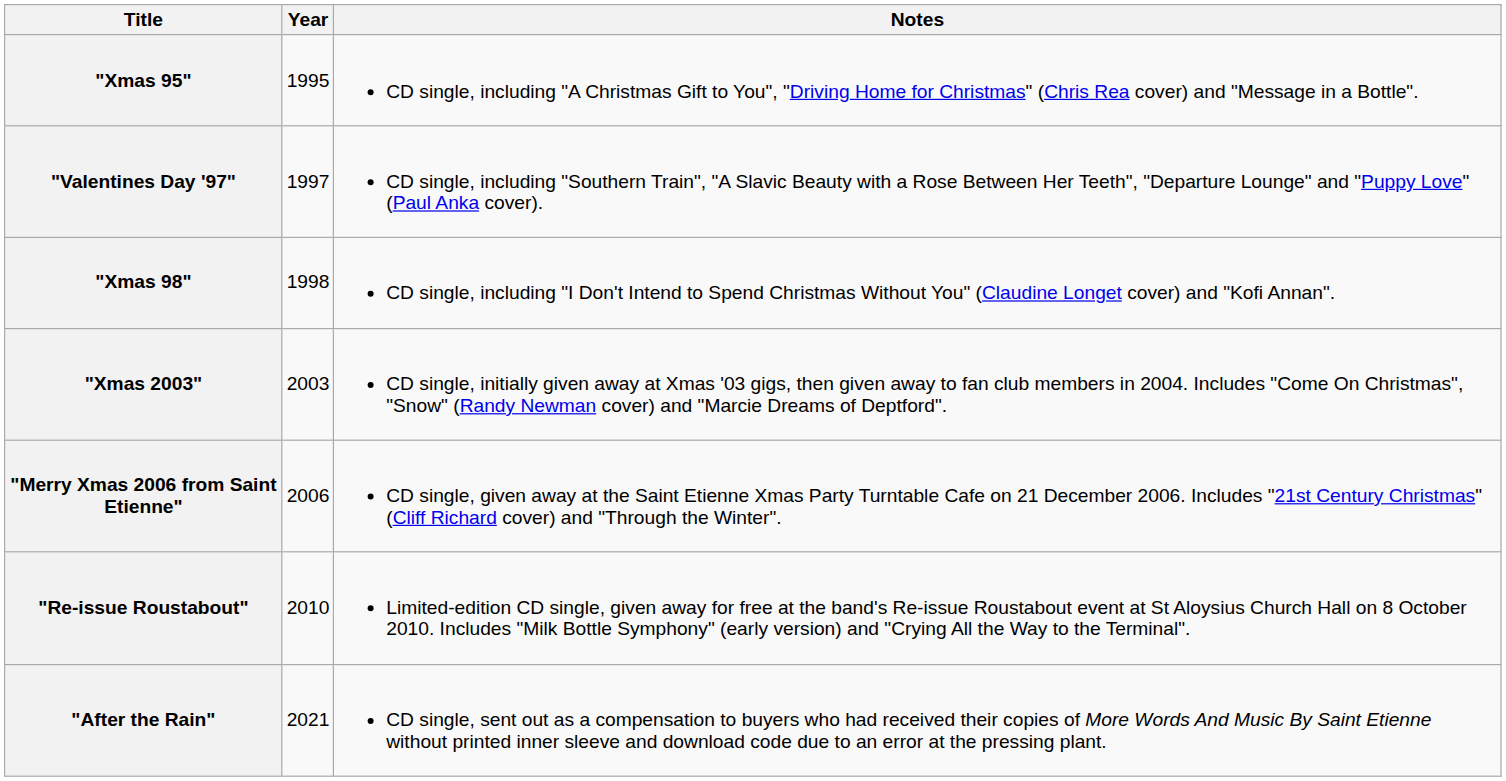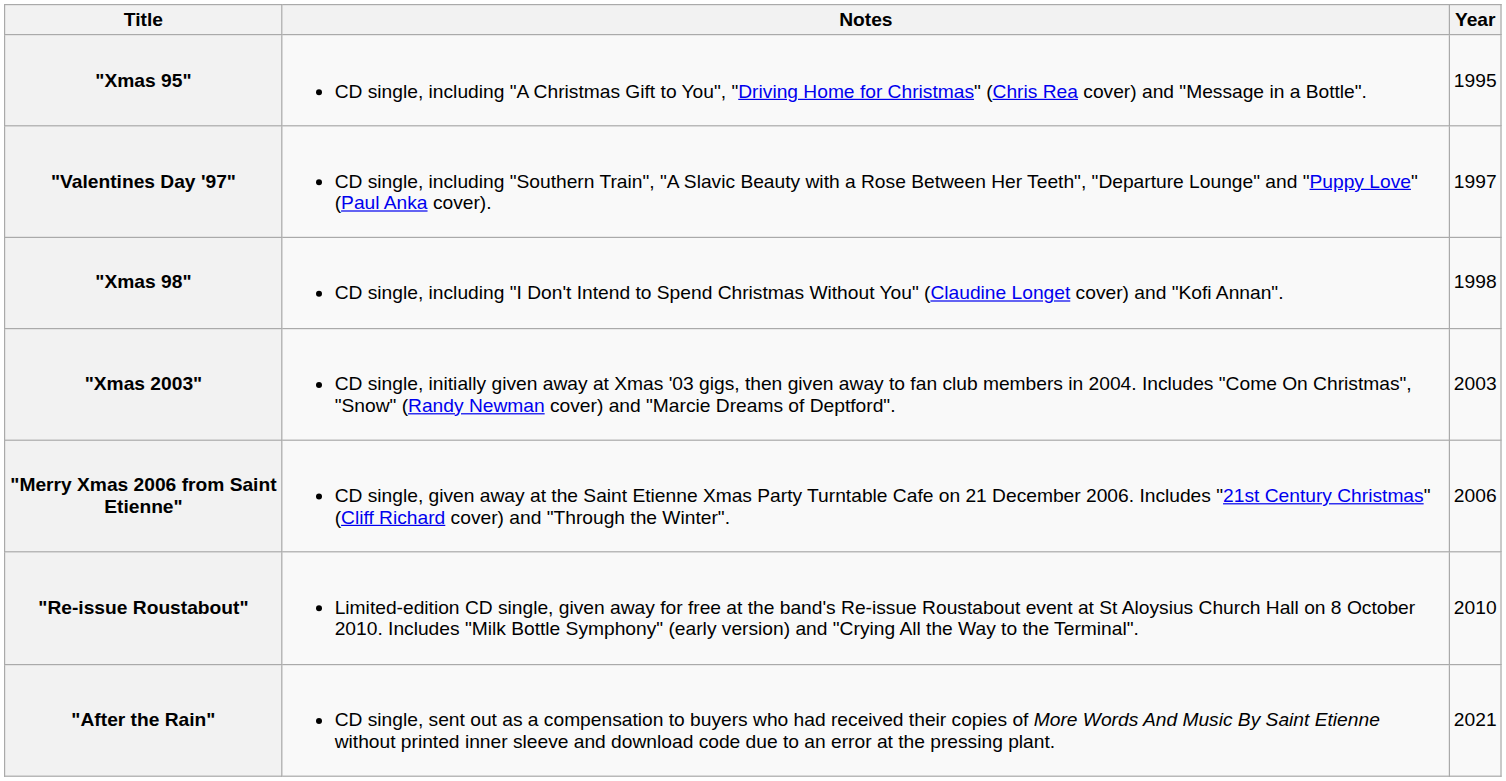columns swapped: (308, 19) <-> (917, 19)
